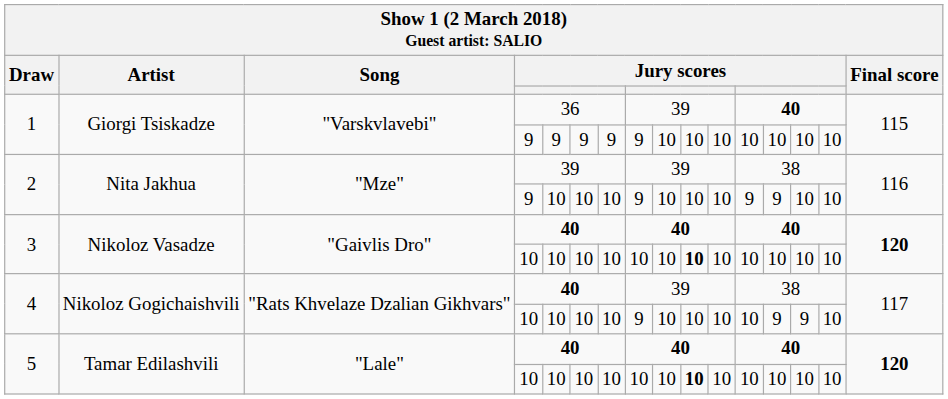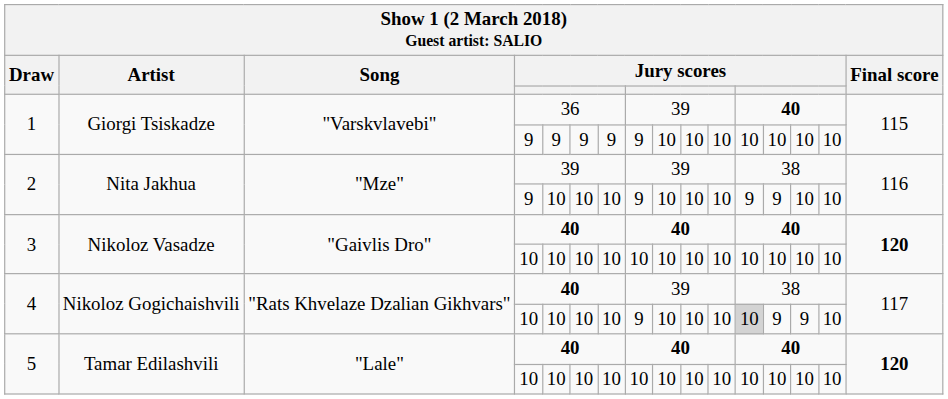(694, 259) bold -> (694, 259) normal
(749, 318) no background -> (749, 318) lightgrey background
(694, 378) bold -> (694, 378) normal
